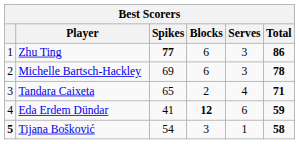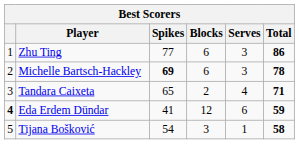(168, 52) bold -> (168, 52) normal
(168, 72) normal -> (168, 72) bold
(10, 110) normal -> (10, 110) bold
(206, 110) bold -> (206, 110) normal
(10, 129) bold -> (10, 129) normal
